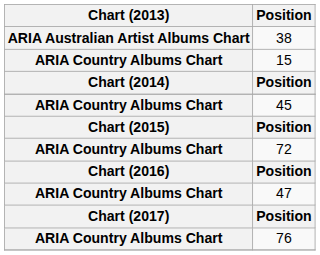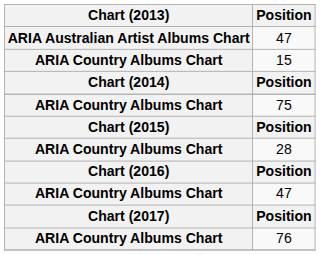(284, 37) 38 -> (284, 37) 47
(284, 104) 45 -> (284, 104) 75
(284, 149) 72 -> (284, 149) 28
